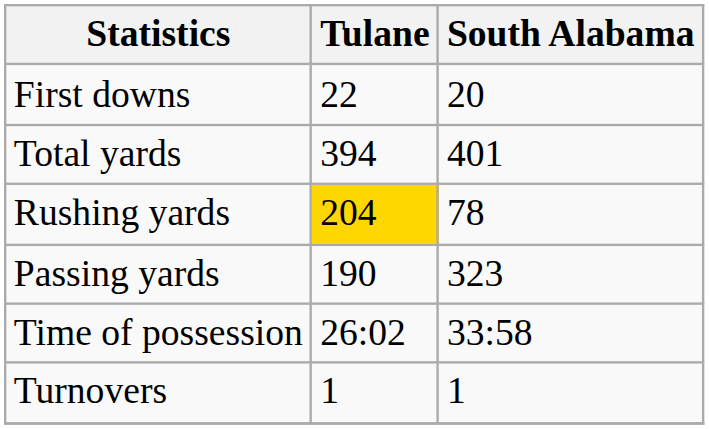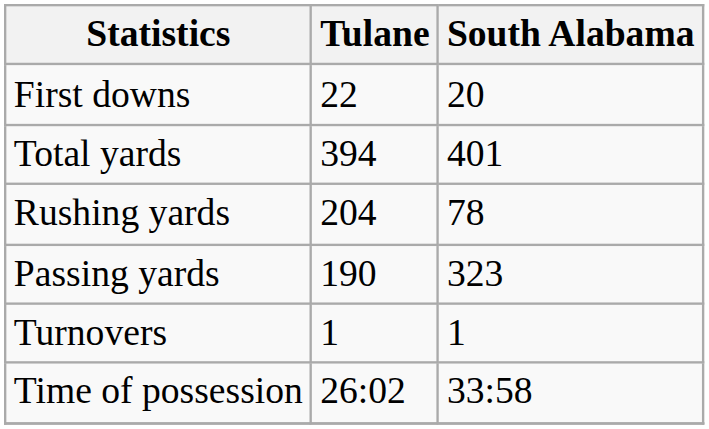(348, 213) gold background -> (348, 213) no background
rows swapped: (90, 392) <-> (158, 332)
